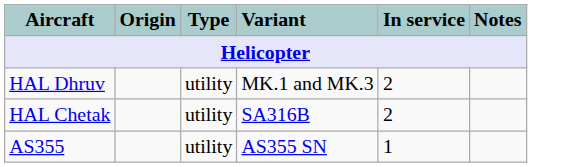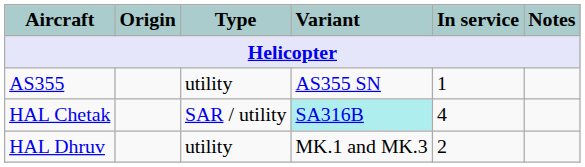rows swapped: (57, 83) <-> (37, 146)
(209, 114) utility -> (236, 114) SAR / utility
(276, 114) no background -> (330, 114) paleturquoise background
(388, 114) 2 -> (442, 114) 4
